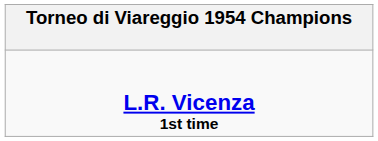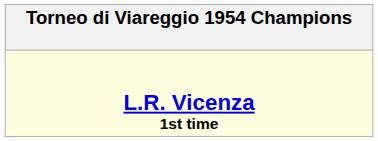(189, 110) no background -> (189, 110) lightyellow background
